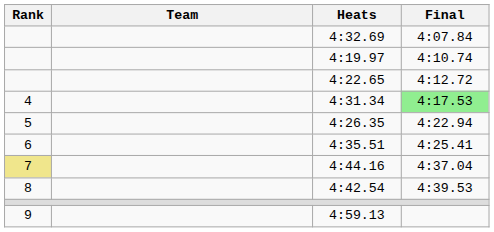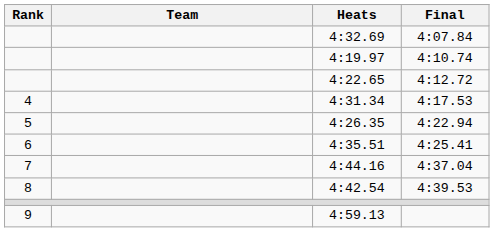(445, 102) lightgreen background -> (445, 102) no background
(28, 167) khaki background -> (28, 167) no background
